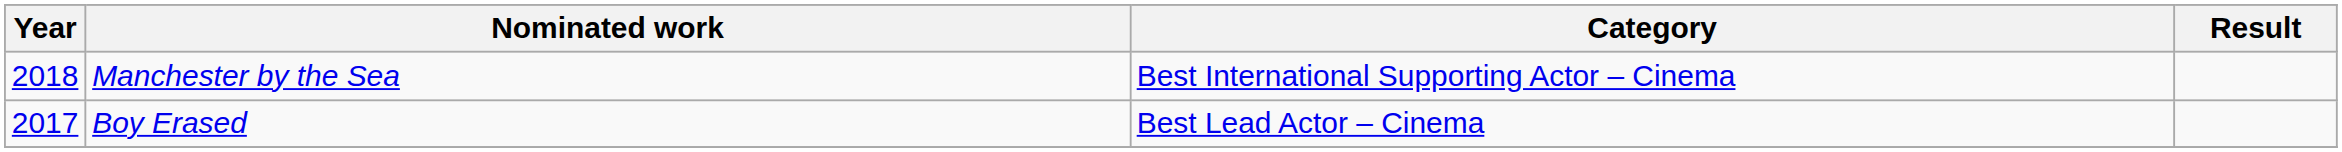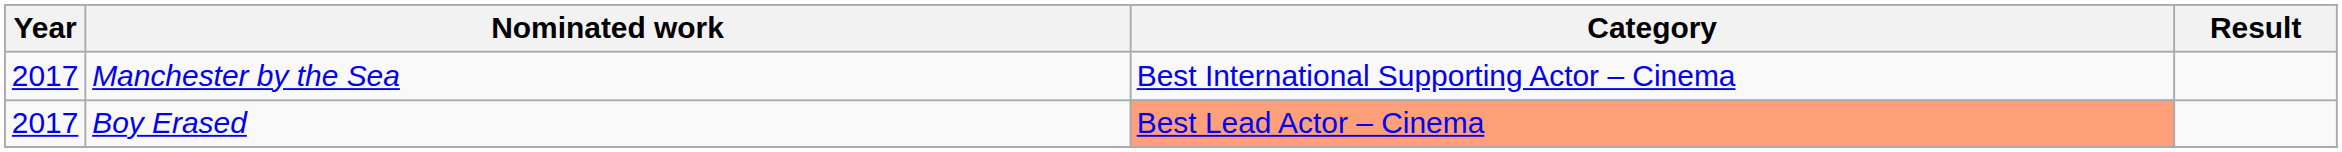(45, 75) 2018 -> (45, 75) 2017
(1311, 123) no background -> (1311, 123) lightsalmon background
